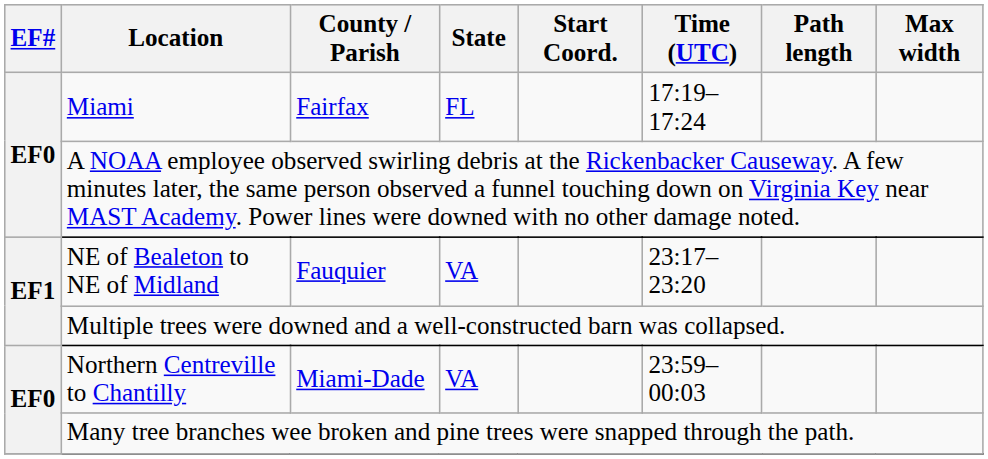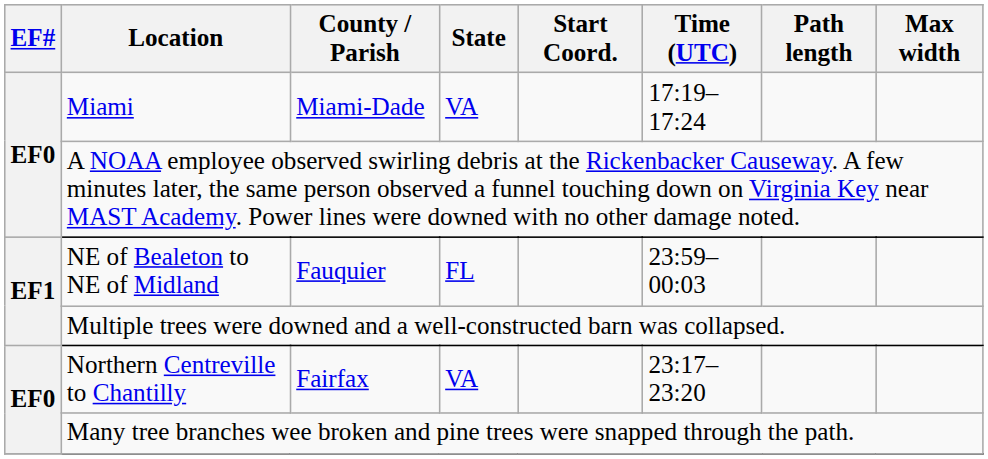(333, 106) Fairfax -> (360, 106) Miami-Dade
(460, 106) FL -> (462, 106) VA
(462, 271) VA -> (460, 271) FL
(683, 271) 23:17–23:20 -> (683, 271) 23:59–00:03
(360, 379) Miami-Dade -> (333, 379) Fairfax
(683, 379) 23:59–00:03 -> (683, 379) 23:17–23:20
